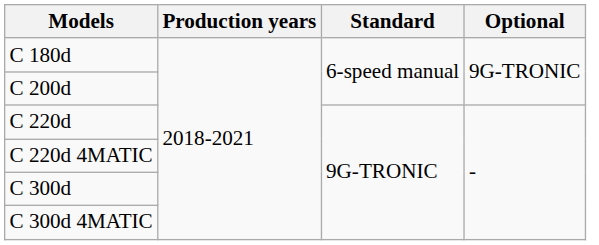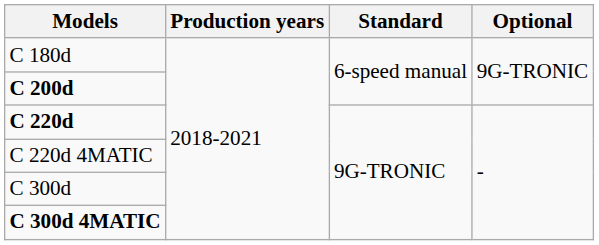(40, 88) normal -> (42, 88) bold
(40, 121) normal -> (42, 121) bold
(81, 222) normal -> (85, 222) bold
